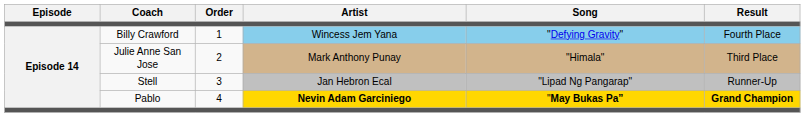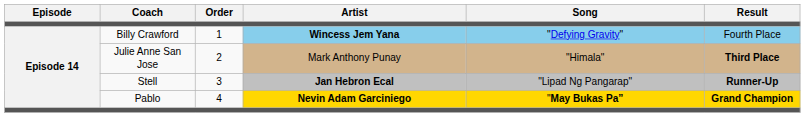(354, 35) normal -> (354, 35) bold
(752, 58) normal -> (752, 58) bold
(354, 82) normal -> (354, 82) bold
(752, 82) normal -> (752, 82) bold
